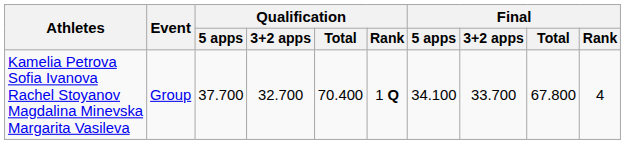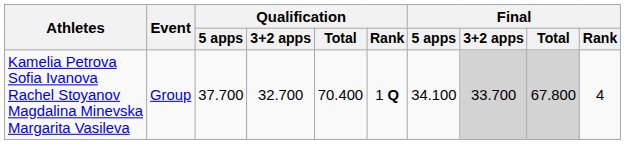(494, 95) no background -> (494, 95) lightgrey background
(553, 95) no background -> (553, 95) lightgrey background
